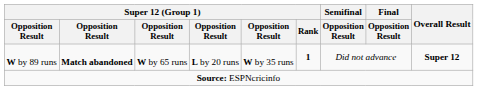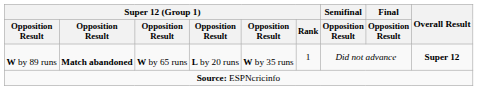(308, 57) bold -> (308, 57) normal
